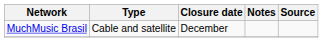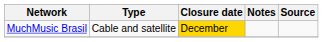(204, 28) no background -> (204, 28) gold background
